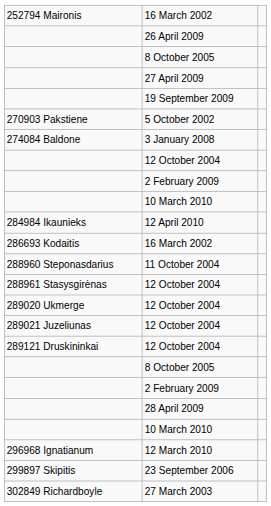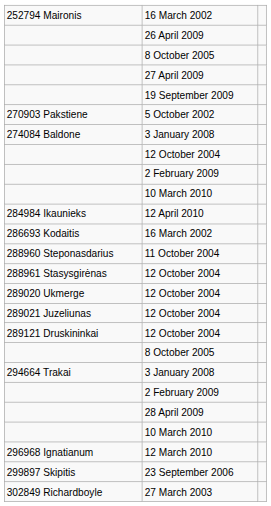+ row: (39, 373)
